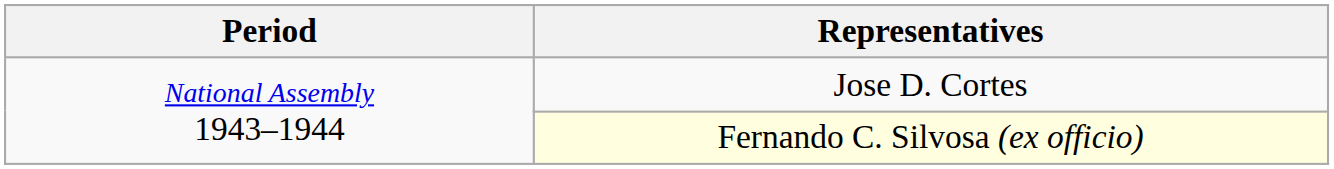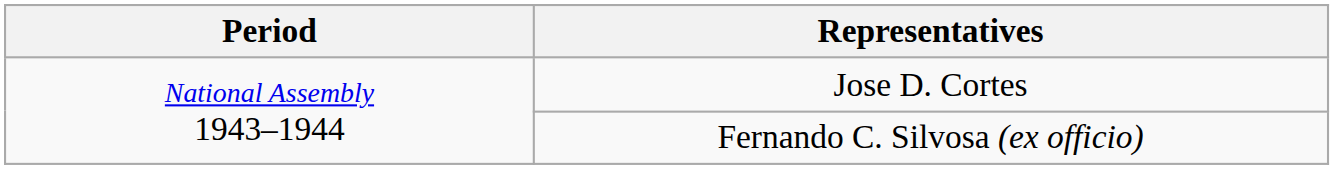(931, 137) lightyellow background -> (931, 137) no background
